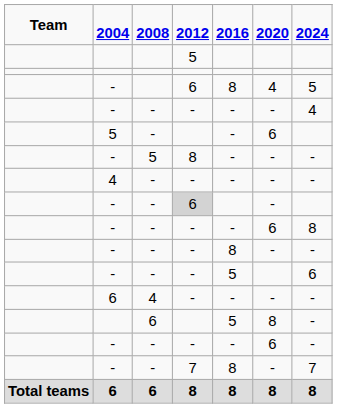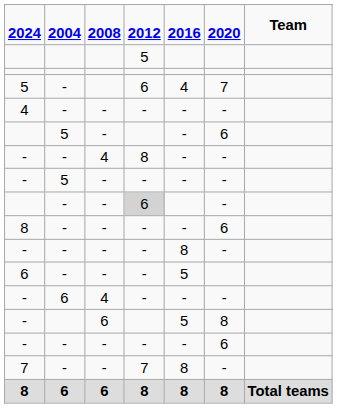columns swapped: (49, 25) <-> (312, 33)
(232, 87) 8 -> (184, 87) 4
(272, 87) 4 -> (224, 87) 7
(153, 157) 5 -> (104, 157) 4
(113, 181) 4 -> (64, 181) 5
